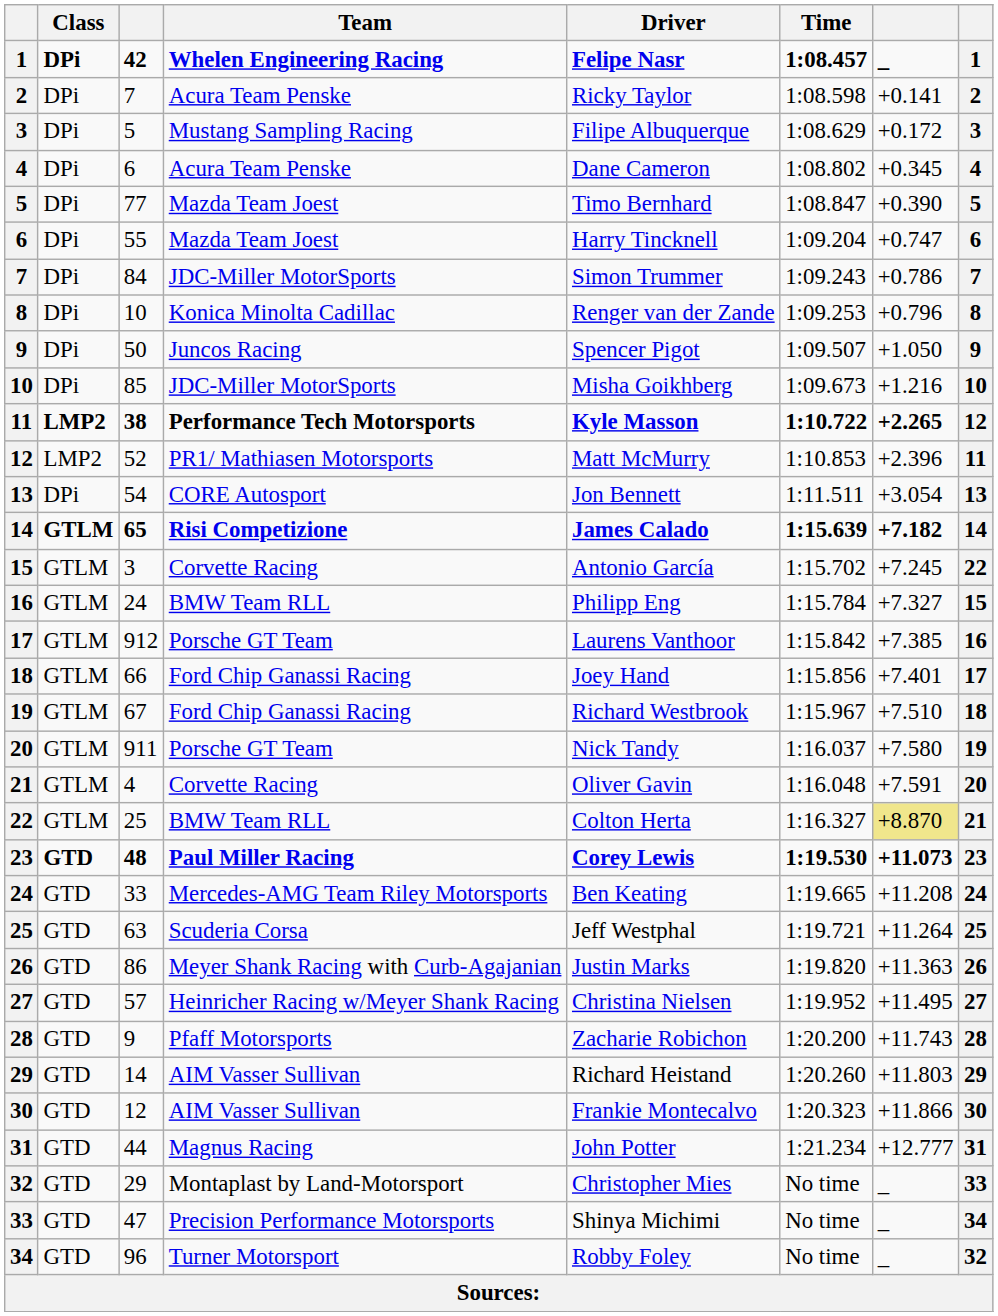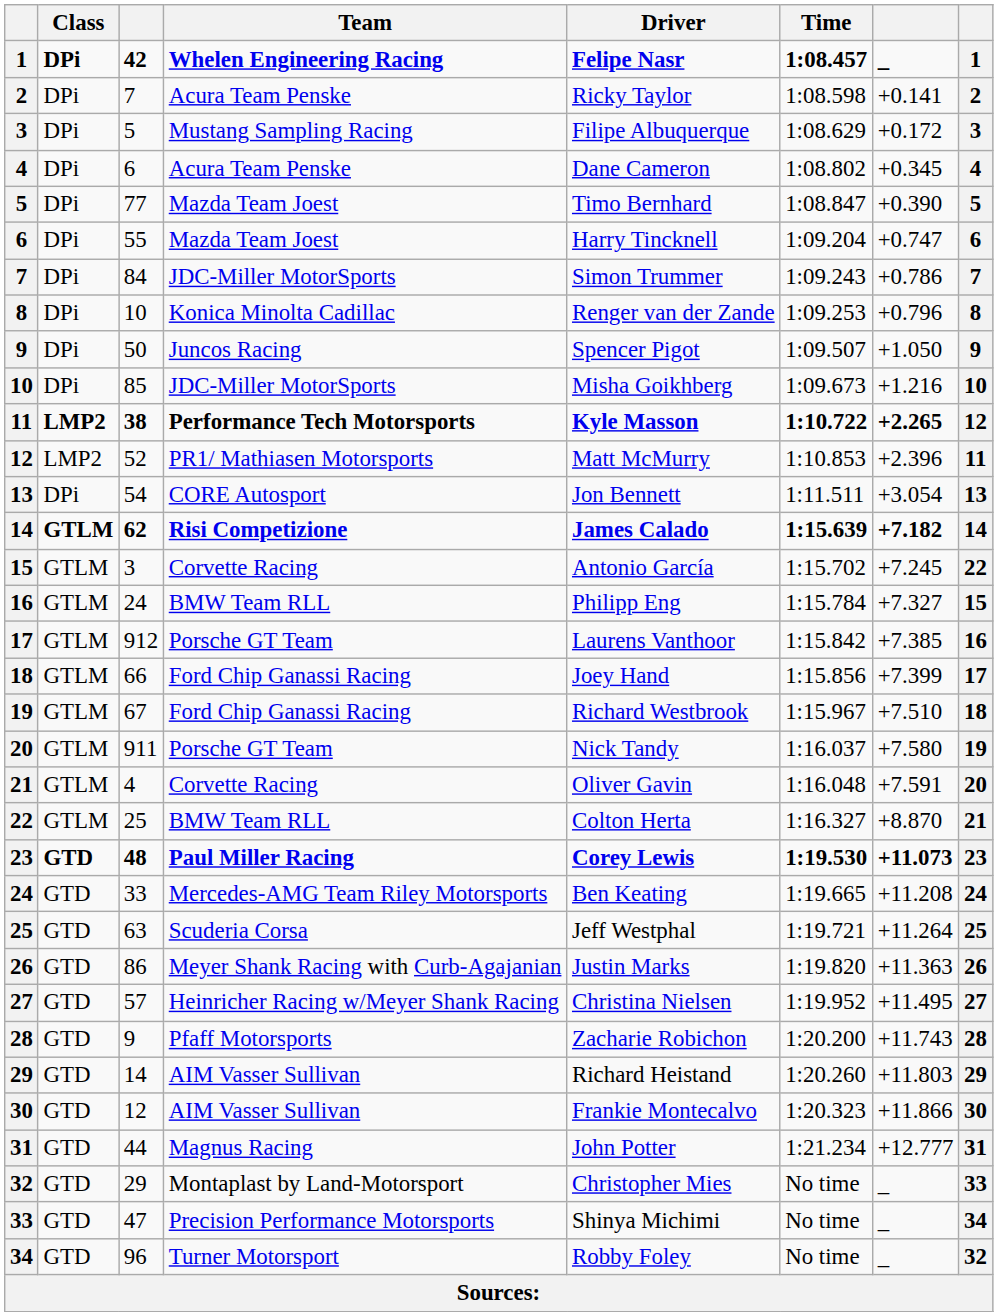(135, 530) 65 -> (135, 530) 62
(910, 675) +7.401 -> (910, 675) +7.399
(910, 820) khaki background -> (910, 820) no background
